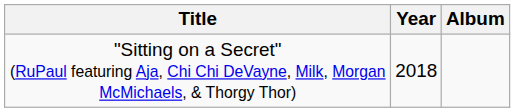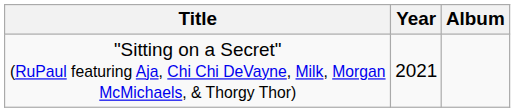(416, 70) 2018 -> (416, 70) 2021
